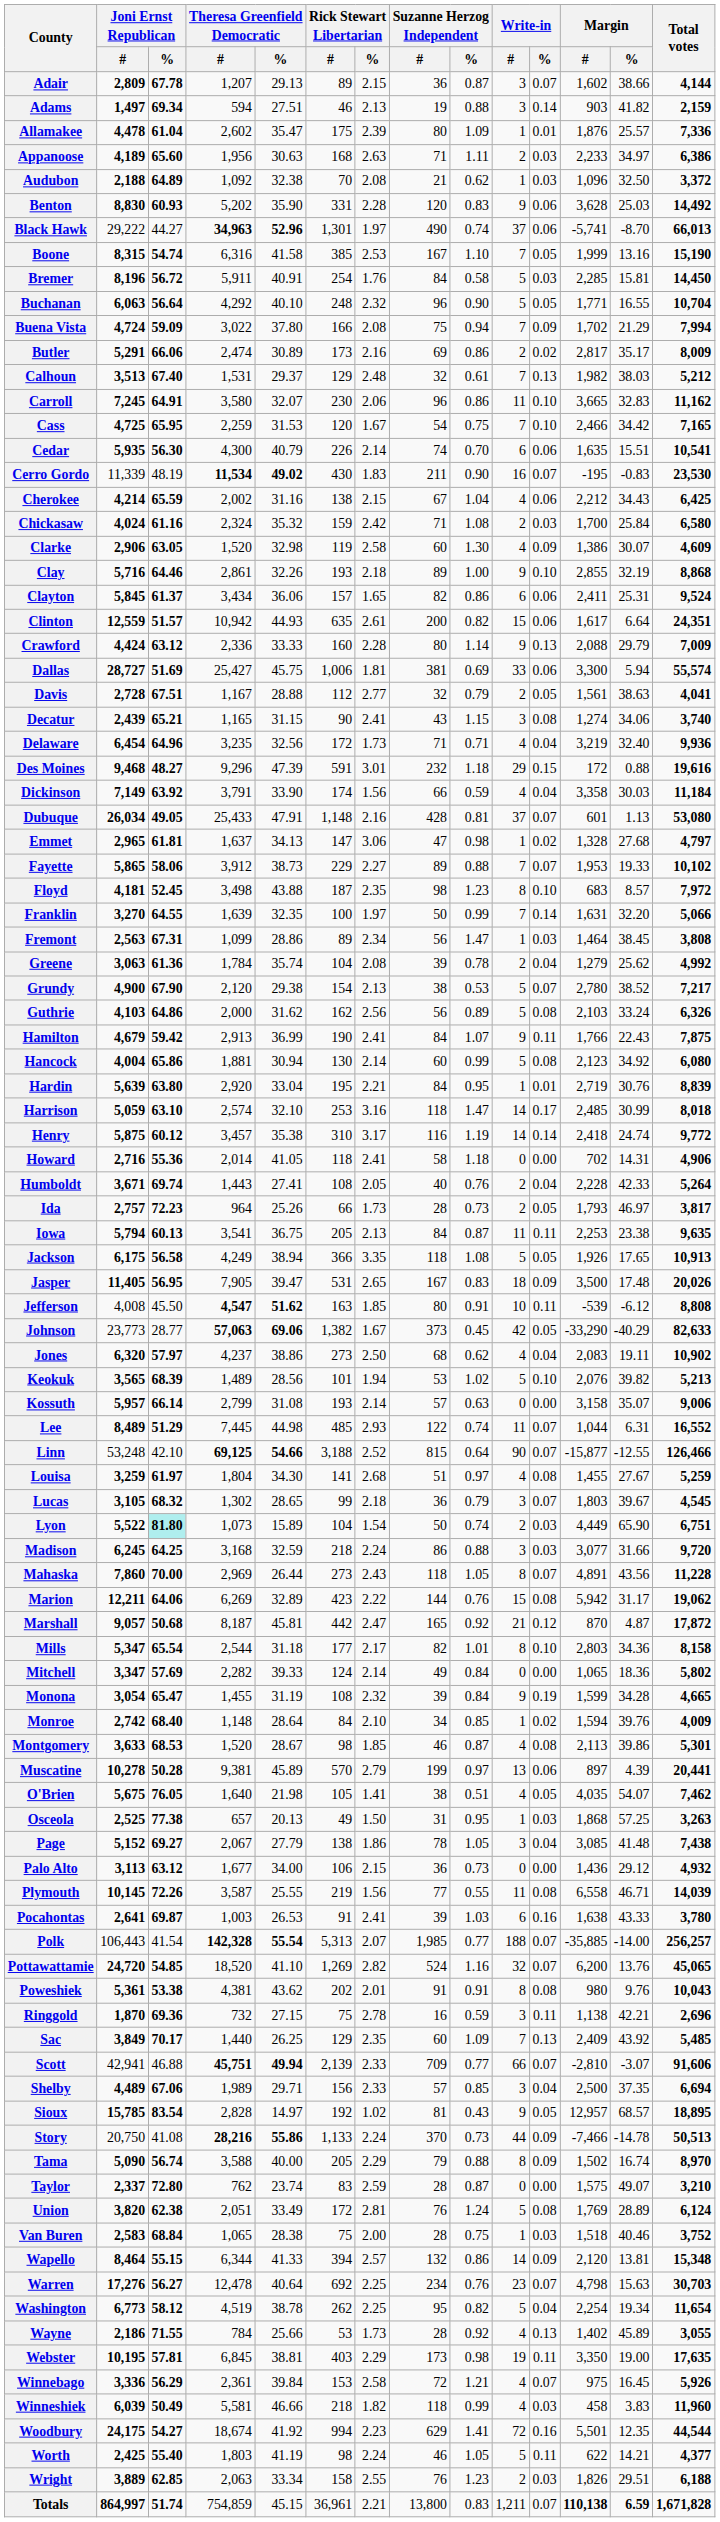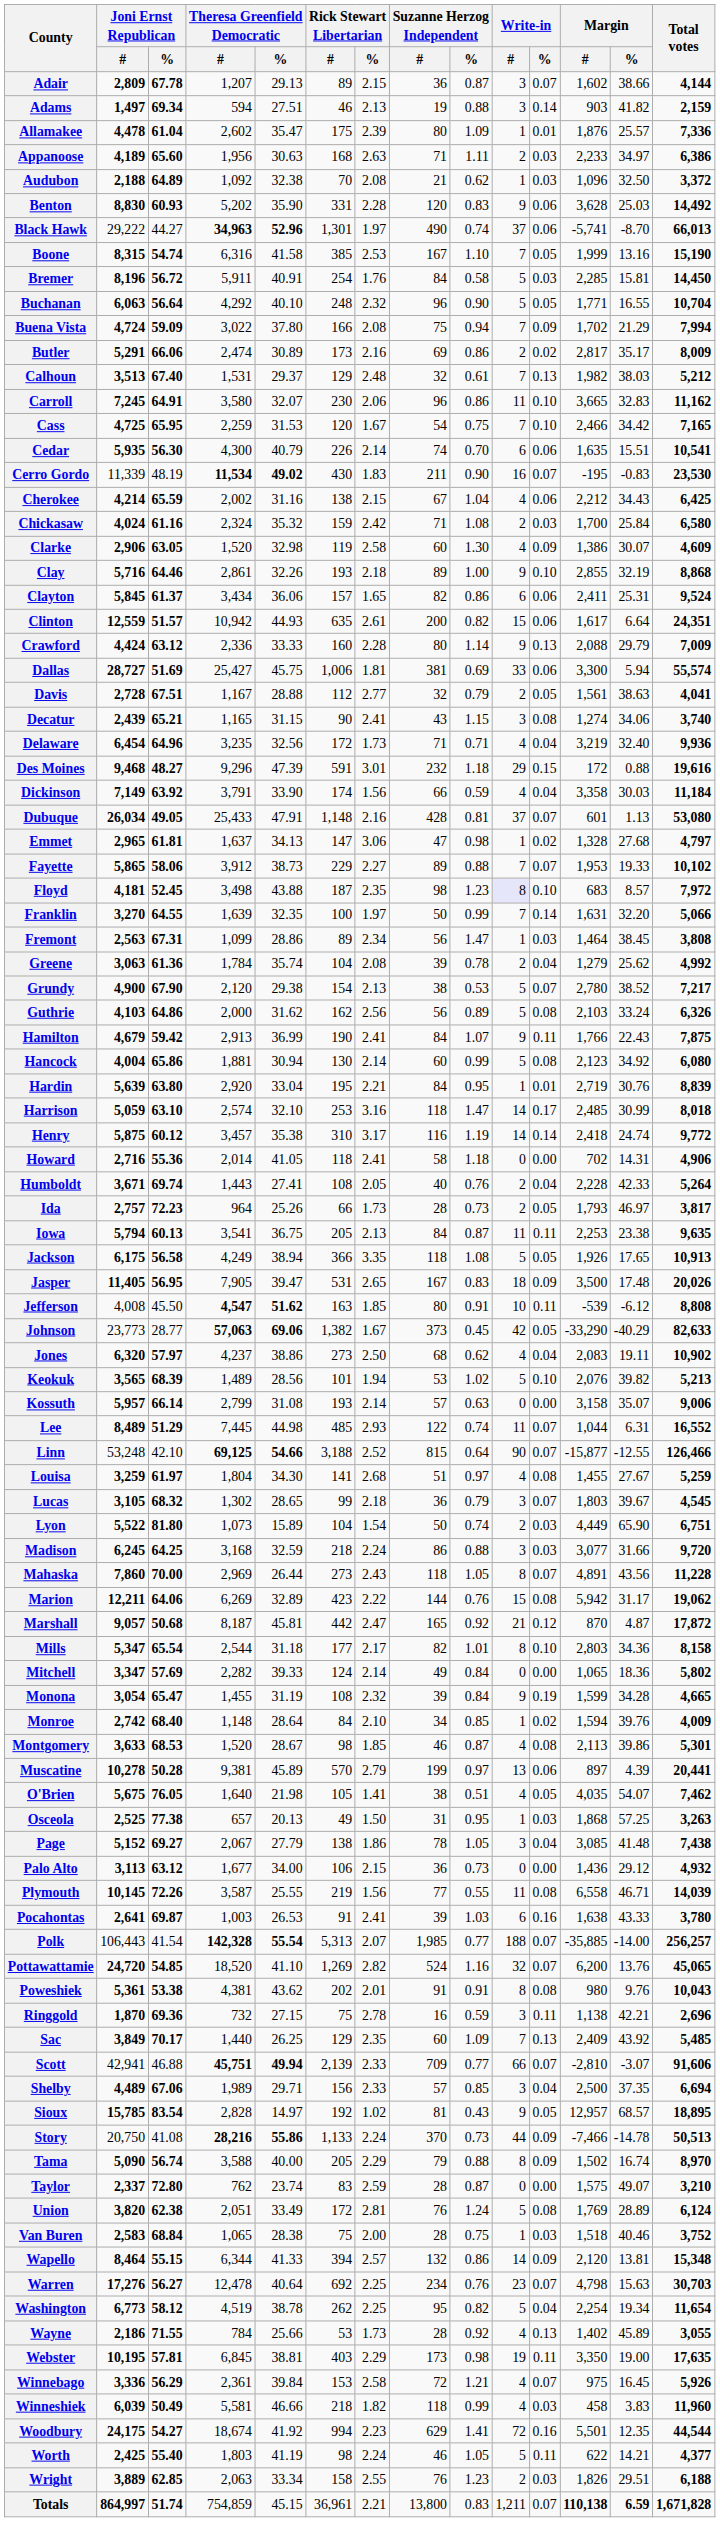(523, 890) no background -> (523, 890) lavender background
(167, 1526) paleturquoise background -> (167, 1526) no background
